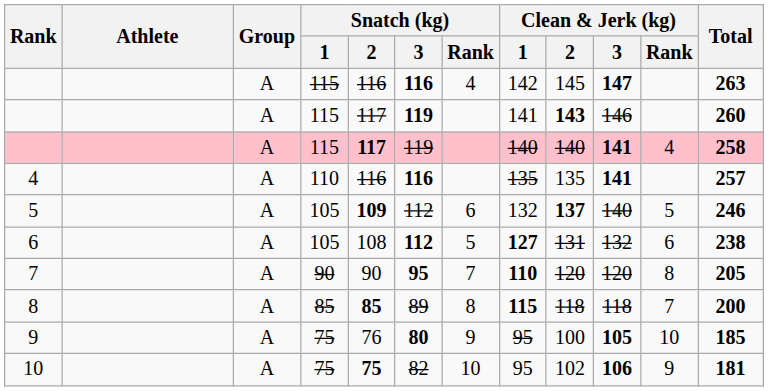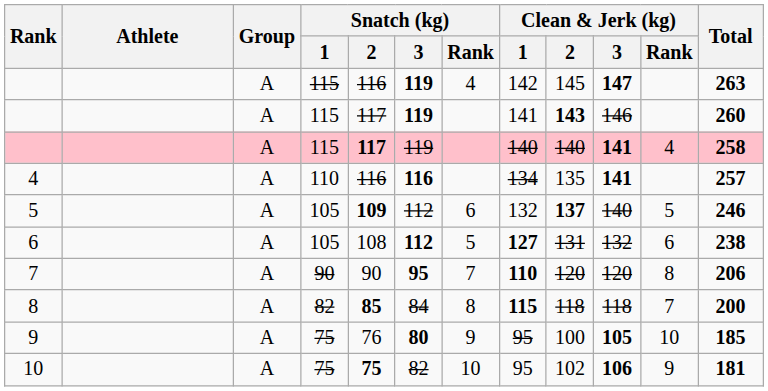(419, 83) 116 -> (419, 83) 119
(523, 178) 135 -> (523, 178) 134
(731, 274) 205 -> (731, 274) 206
(324, 305) 85 -> (324, 305) 82
(419, 305) 89 -> (419, 305) 84
